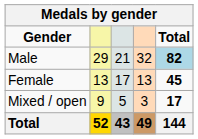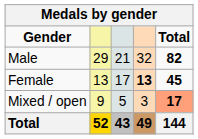(174, 58) lightblue background -> (174, 58) no background
(144, 80) normal -> (144, 80) bold
(174, 102) no background -> (174, 102) lightsalmon background
